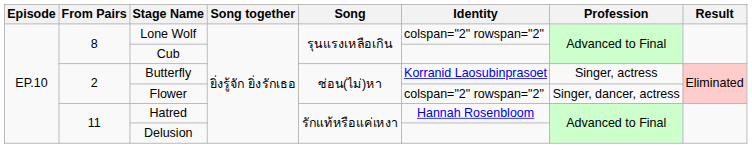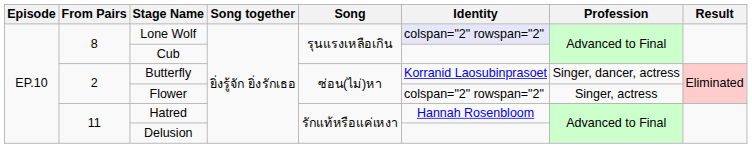(474, 34) no background -> (474, 34) lavender background
(616, 73) Singer, actress -> (616, 73) Singer, dancer, actress
(616, 93) Singer, dancer, actress -> (616, 93) Singer, actress
